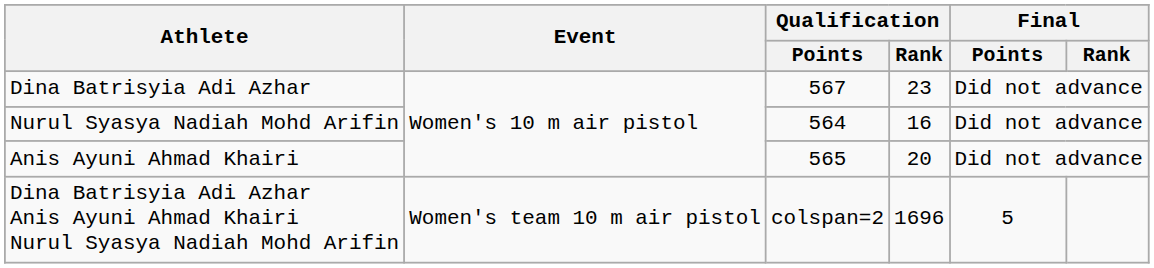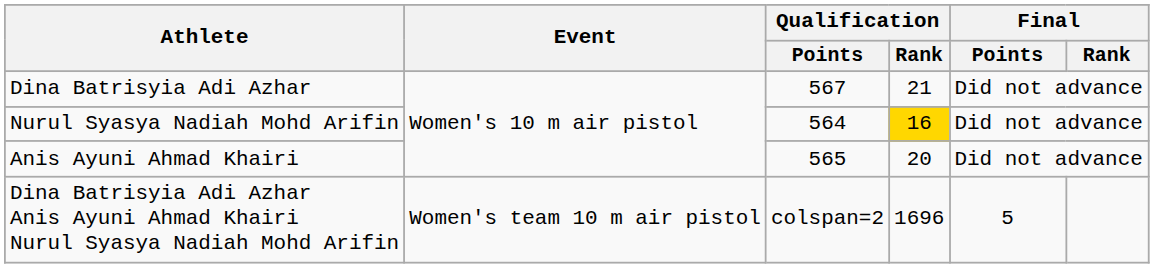(919, 89) 23 -> (919, 89) 21
(919, 124) no background -> (919, 124) gold background
